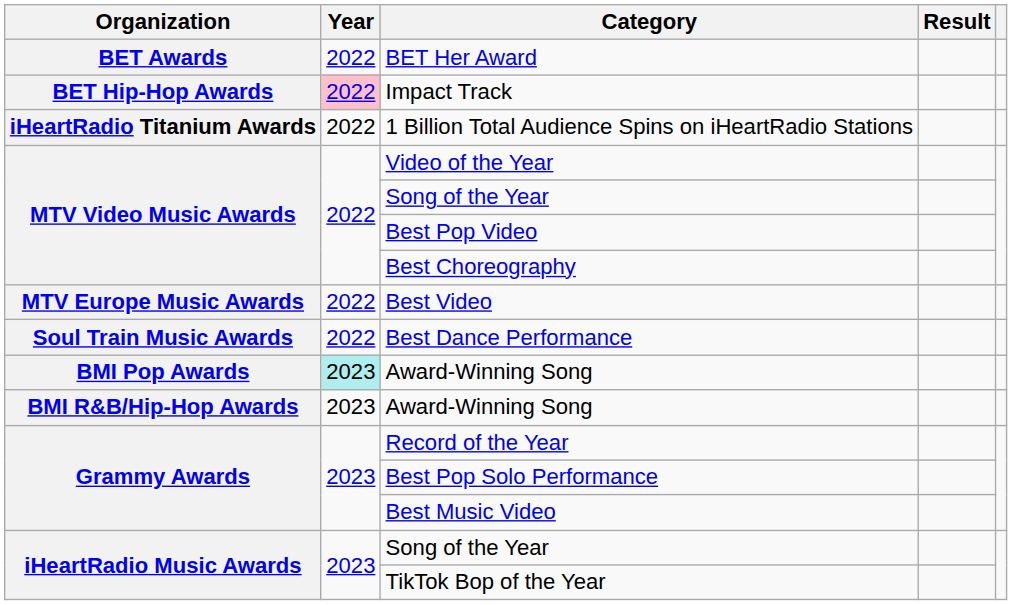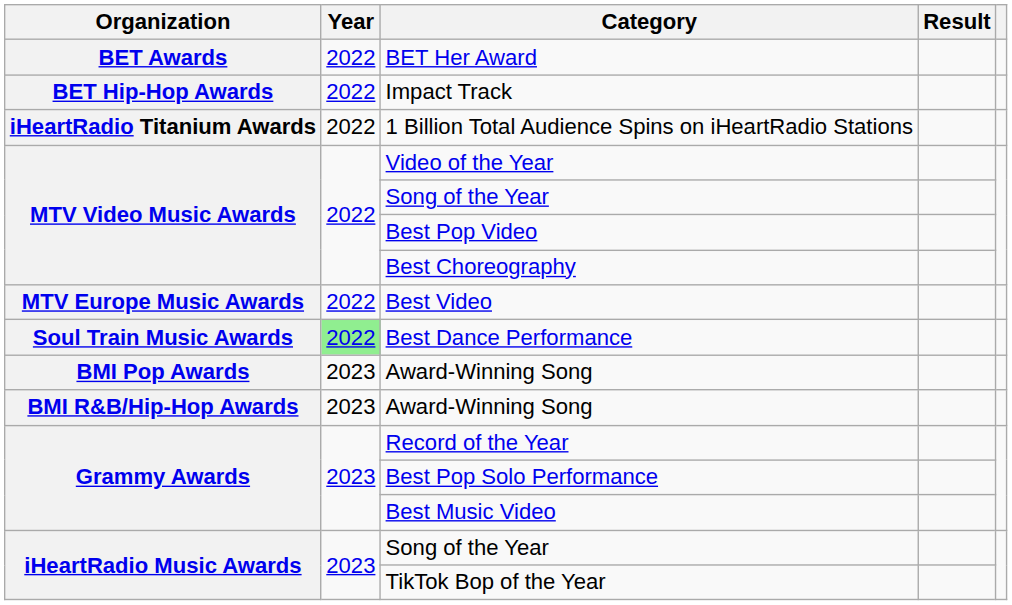(351, 92) pink background -> (351, 92) no background
(351, 337) no background -> (351, 337) lightgreen background
(351, 372) paleturquoise background -> (351, 372) no background
